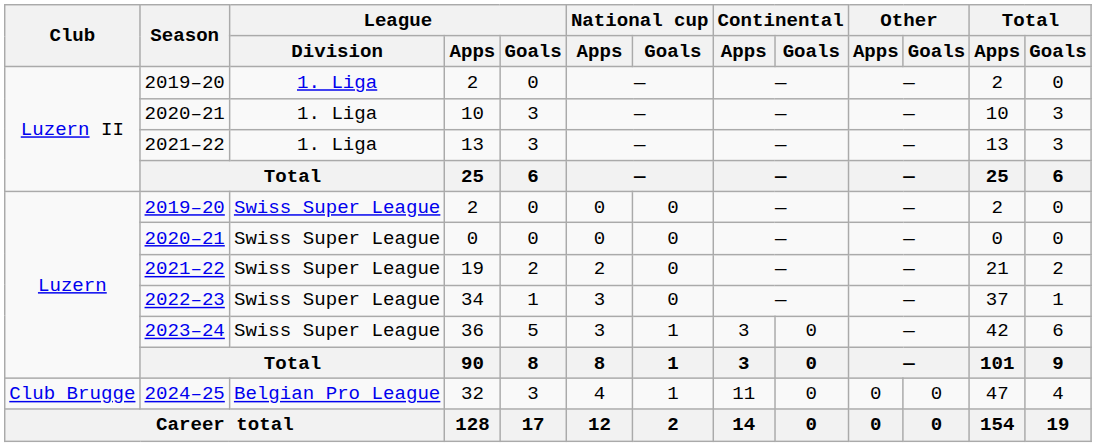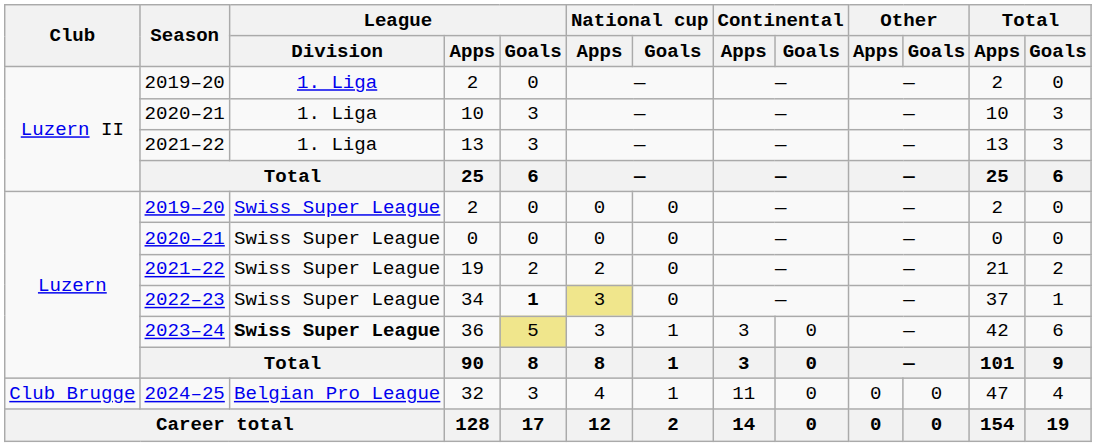(533, 301) normal -> (533, 301) bold
(600, 301) no background -> (600, 301) khaki background
(337, 332) normal -> (337, 332) bold
(533, 332) no background -> (533, 332) khaki background
